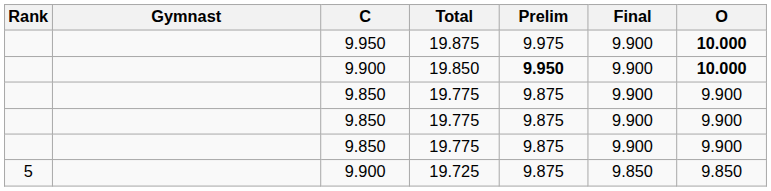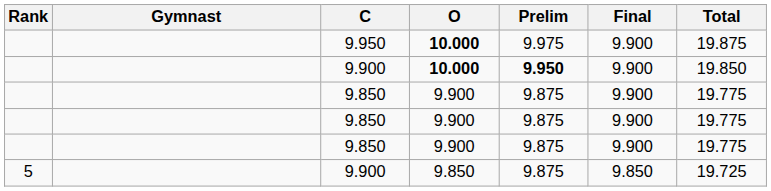columns swapped: (722, 17) <-> (454, 17)
